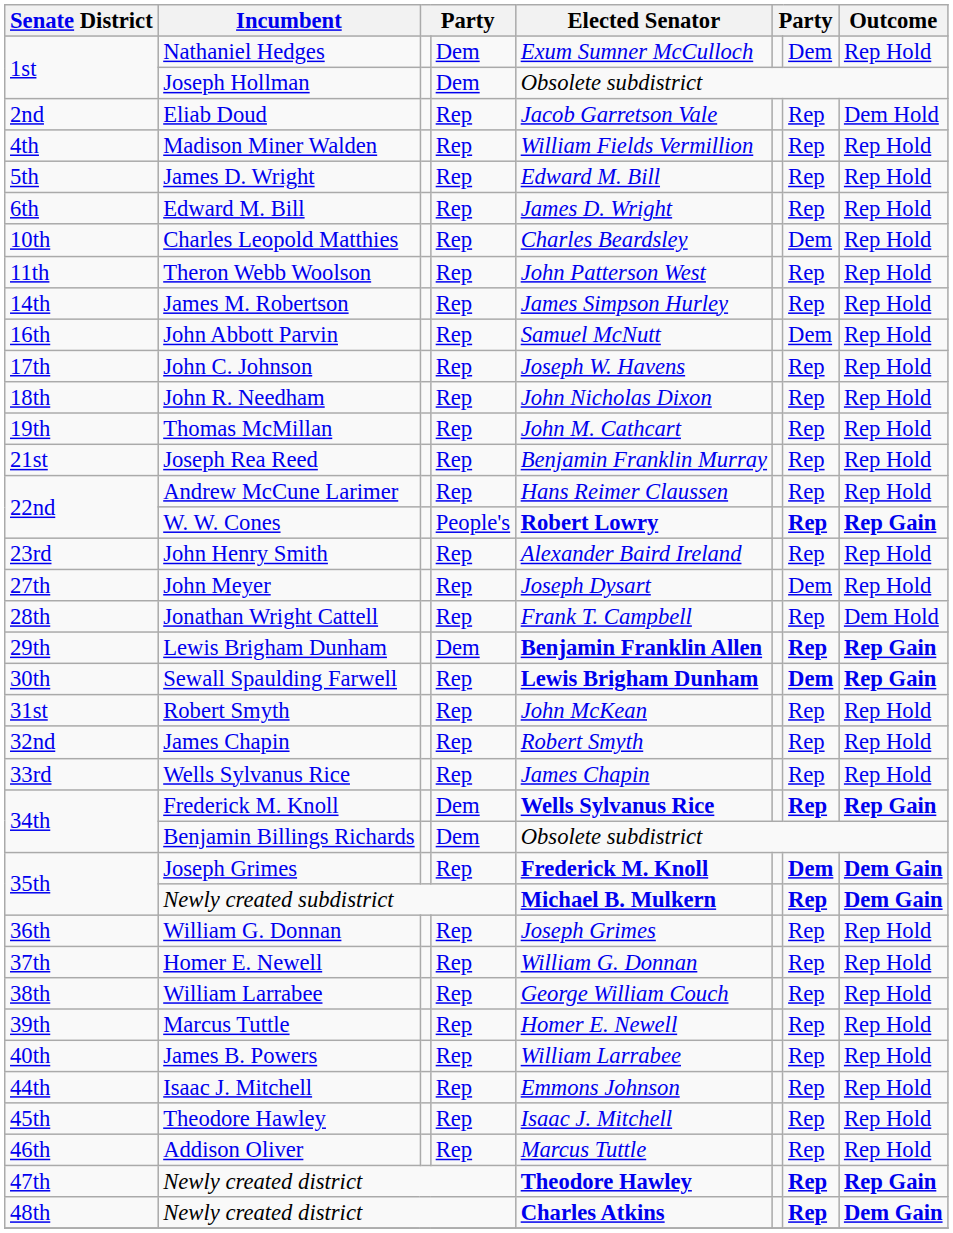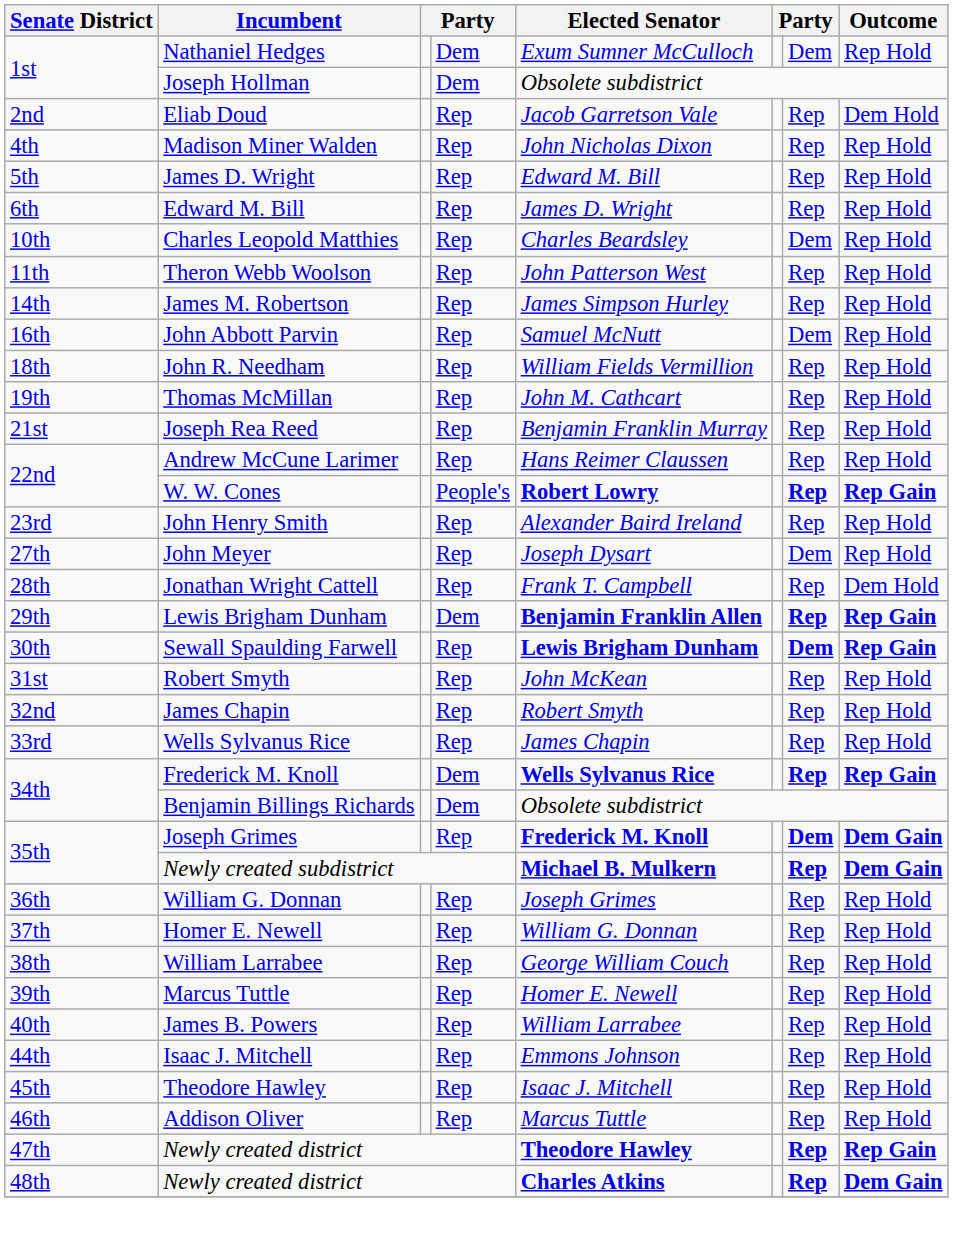(637, 145) William Fields Vermillion -> (616, 145) John Nicholas Dixon
- row: (30, 365)
(616, 396) John Nicholas Dixon -> (637, 365) William Fields Vermillion
